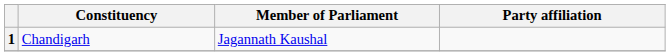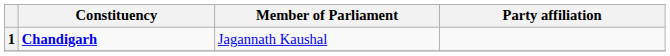(56, 39) normal -> (59, 39) bold
